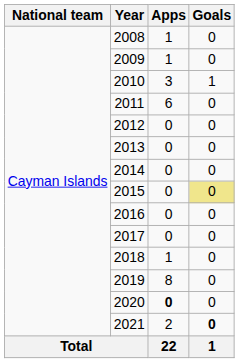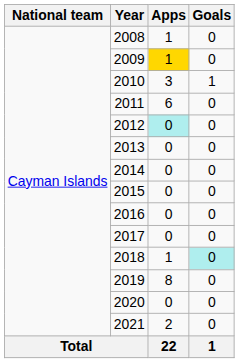(169, 59) no background -> (169, 59) gold background
(169, 125) no background -> (169, 125) paleturquoise background
(212, 192) khaki background -> (212, 192) no background
(212, 258) no background -> (212, 258) paleturquoise background
(169, 302) bold -> (169, 302) normal
(212, 324) bold -> (212, 324) normal
